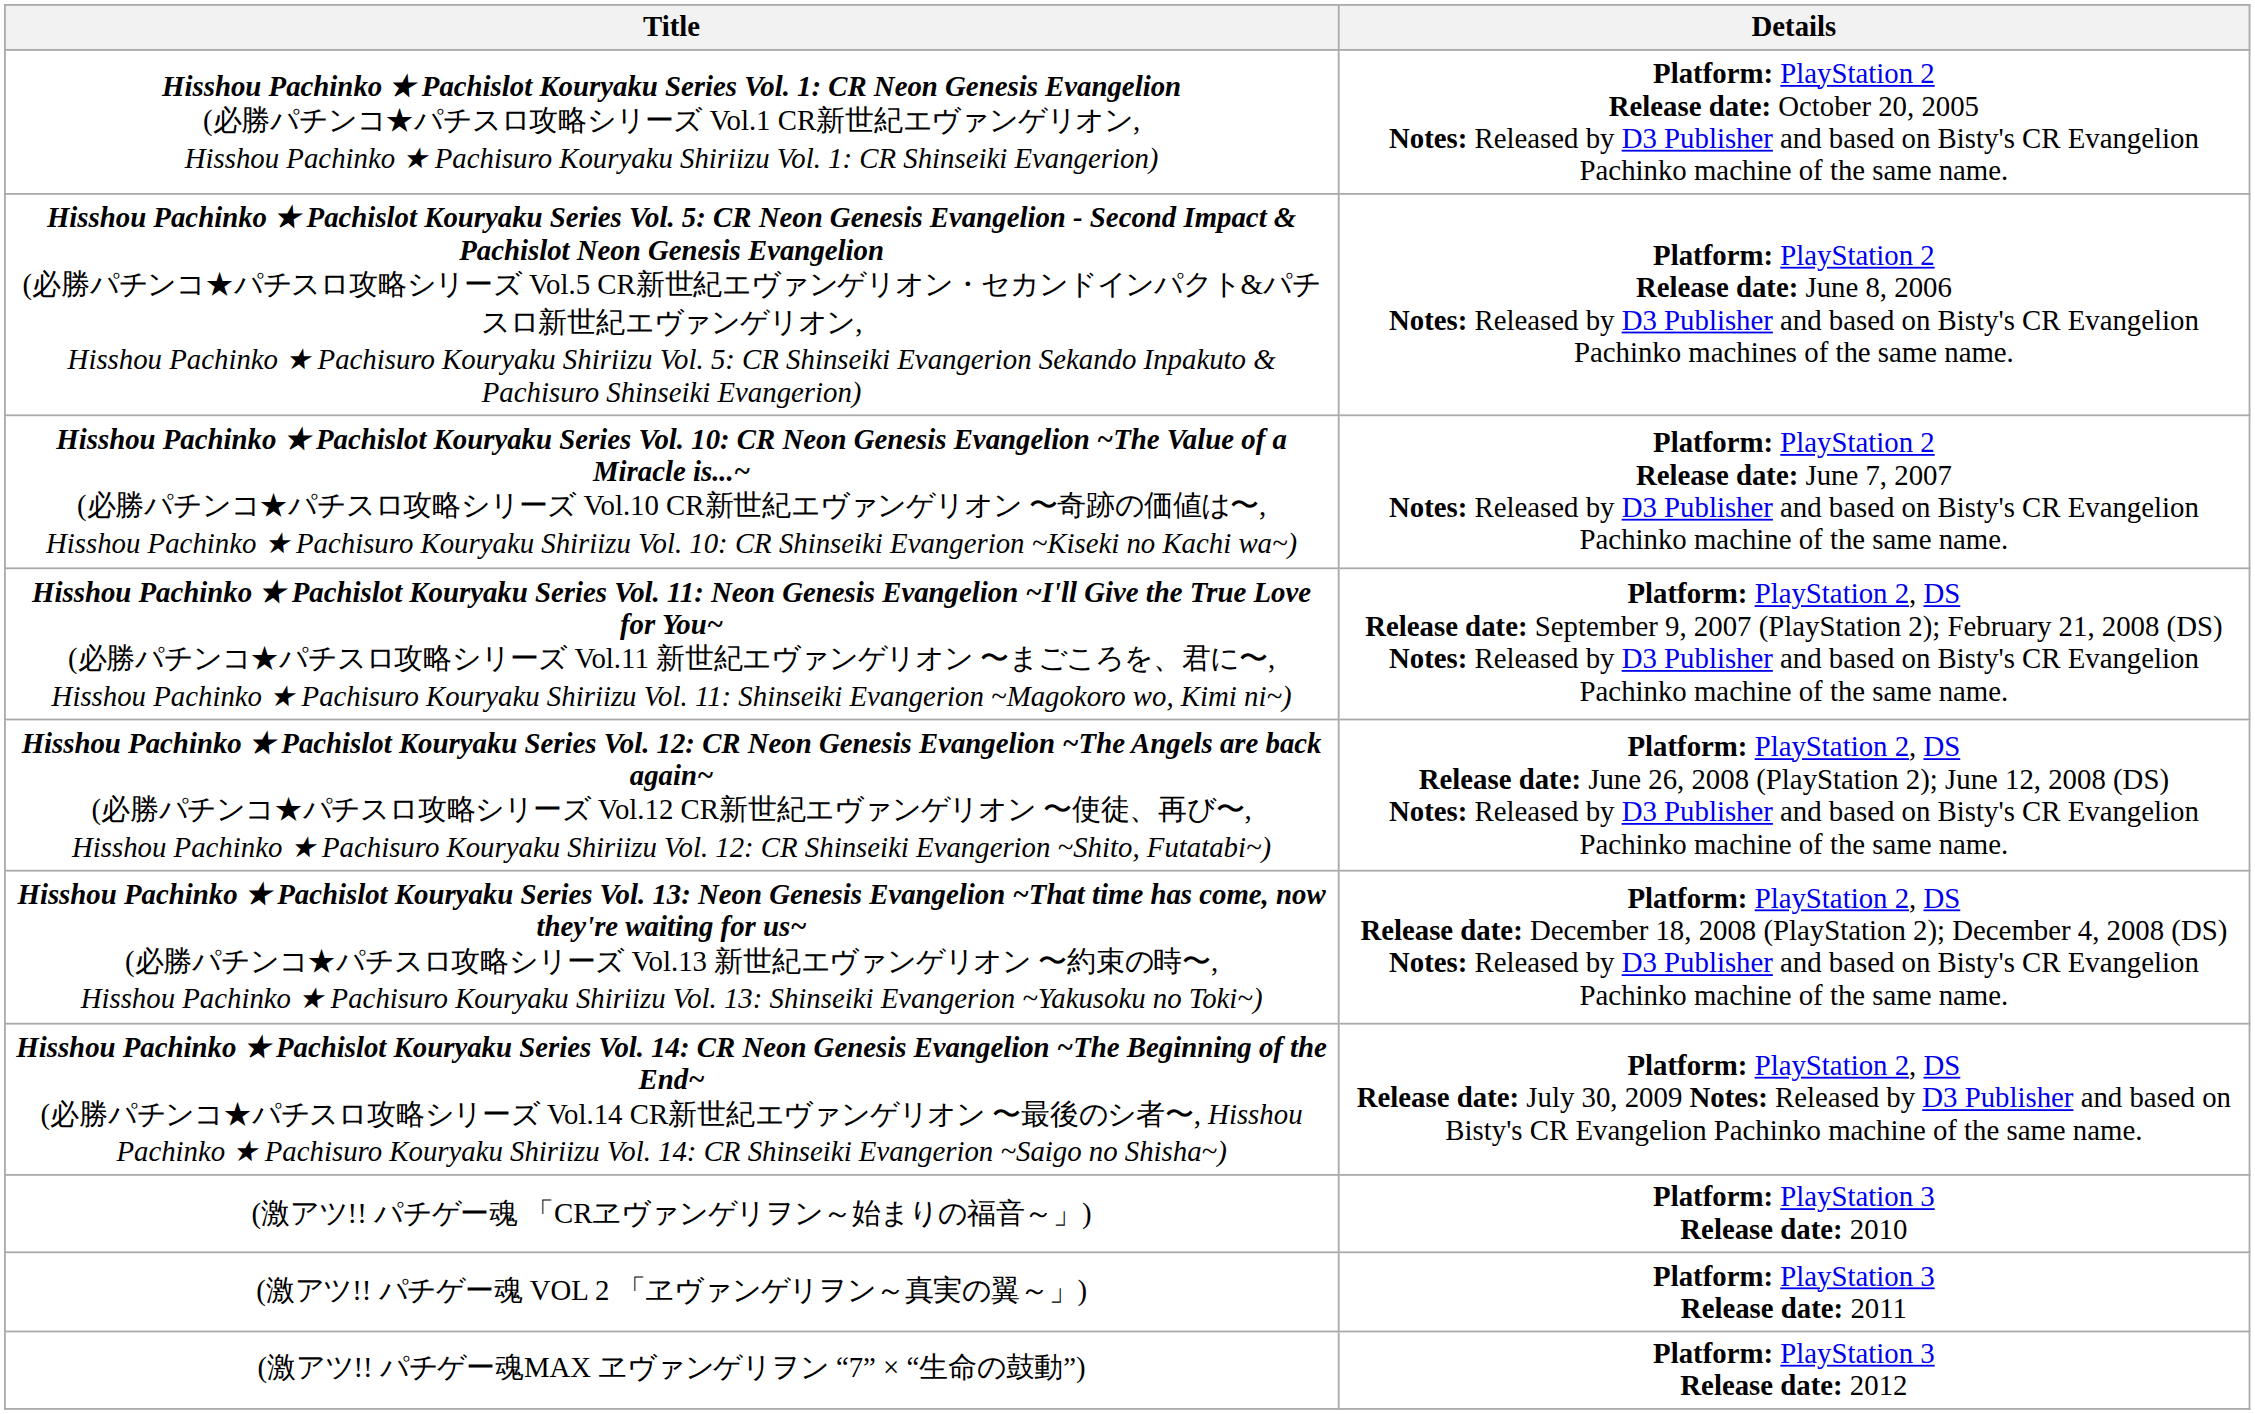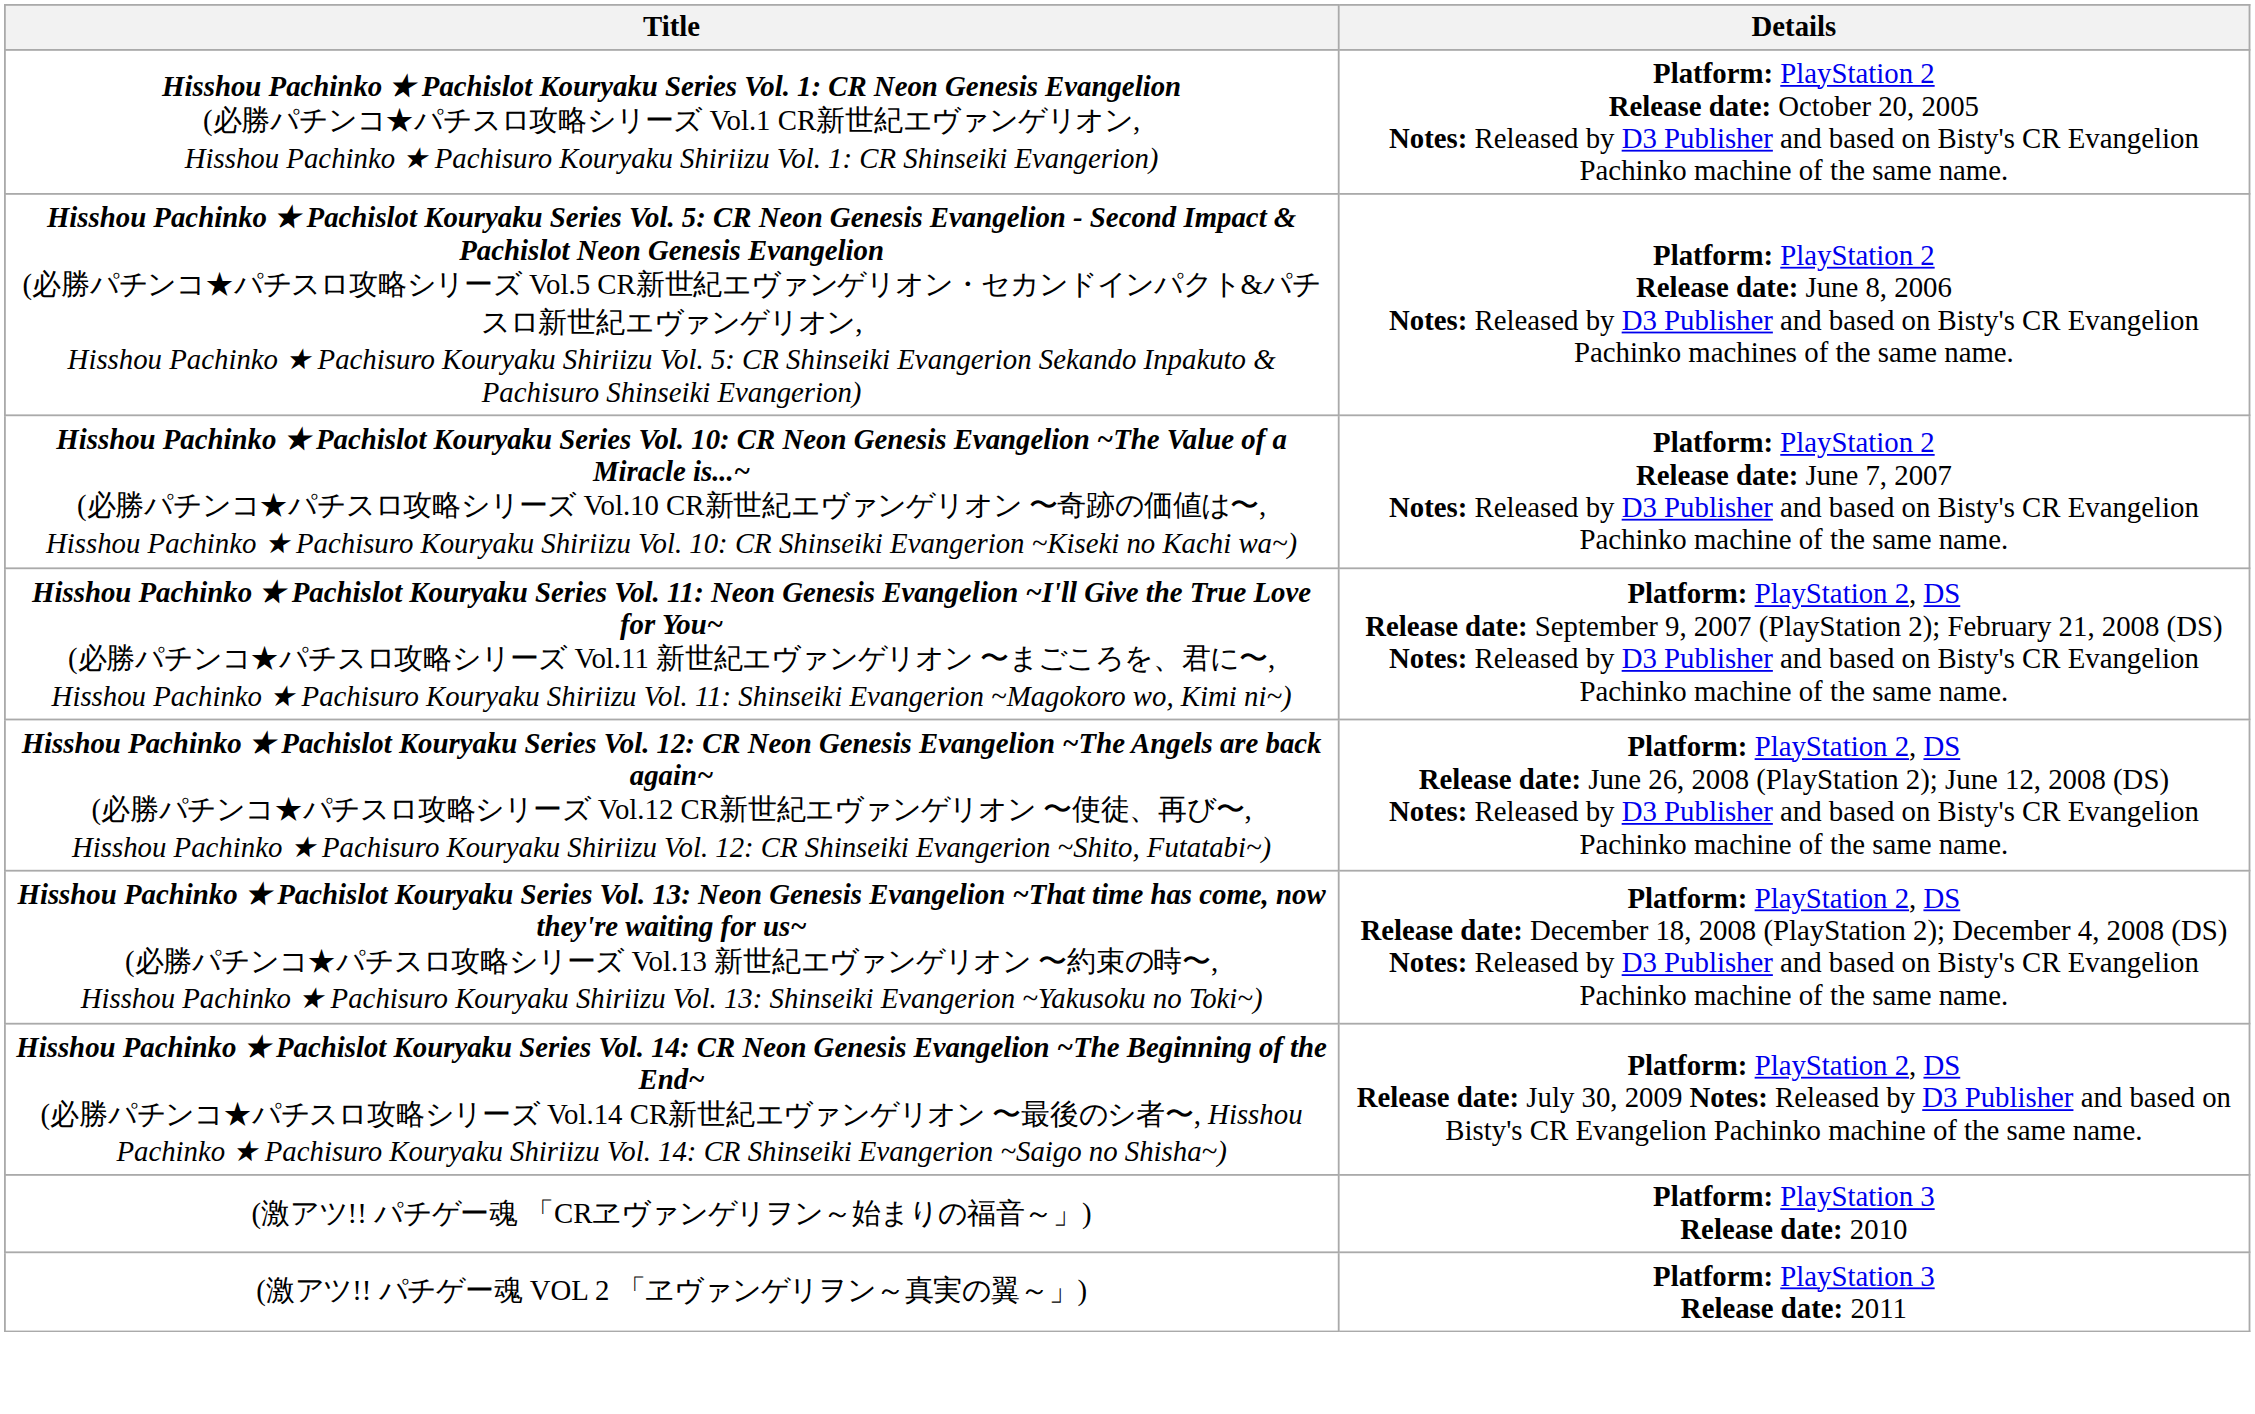- row: (672, 1368)
